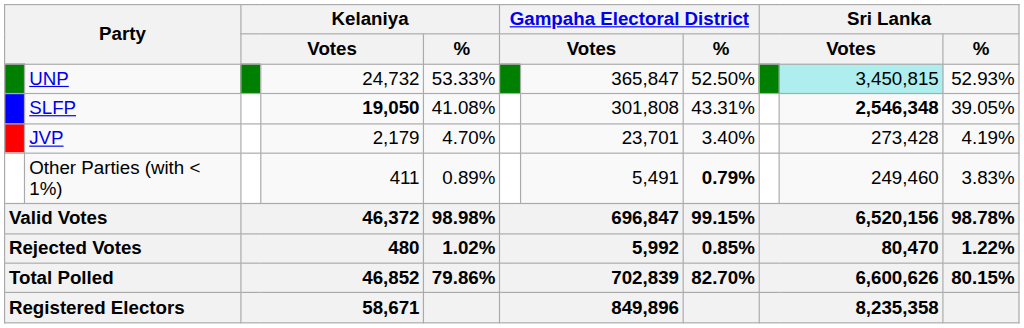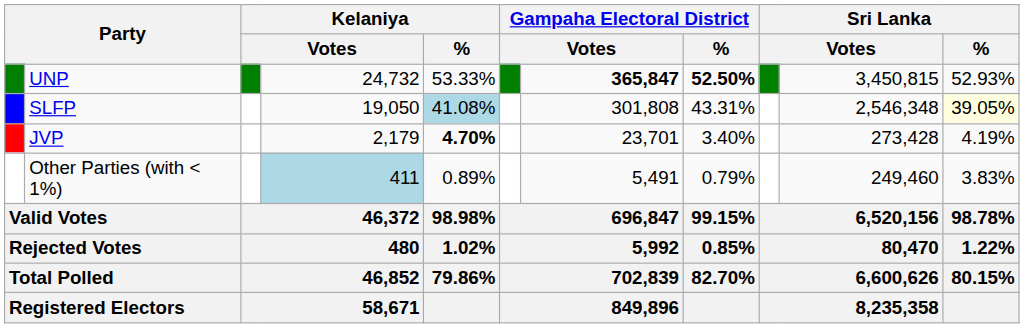(645, 78) normal -> (645, 78) bold
(723, 78) normal -> (723, 78) bold
(897, 78) paleturquoise background -> (897, 78) no background
(391, 108) bold -> (391, 108) normal
(464, 108) no background -> (464, 108) lightblue background
(897, 108) bold -> (897, 108) normal
(983, 108) no background -> (983, 108) lightyellow background
(469, 138) normal -> (469, 138) bold
(405, 178) no background -> (405, 178) lightblue background
(728, 178) bold -> (728, 178) normal
